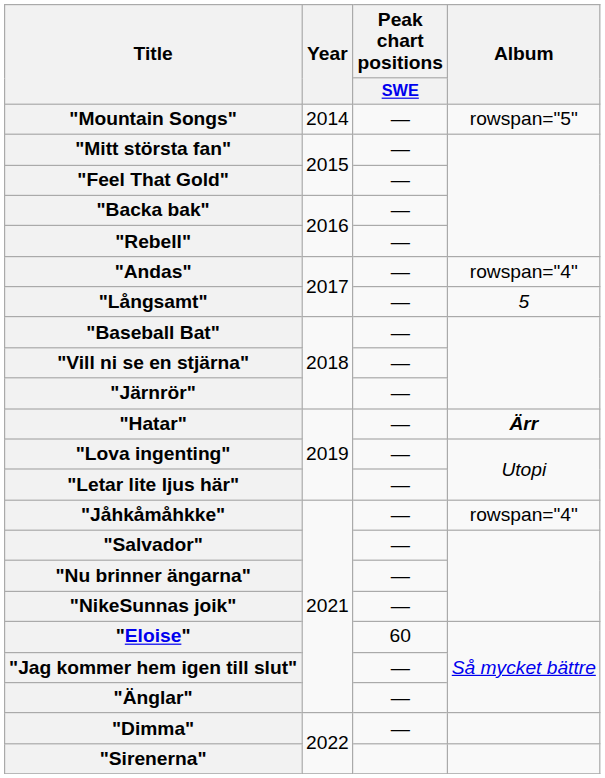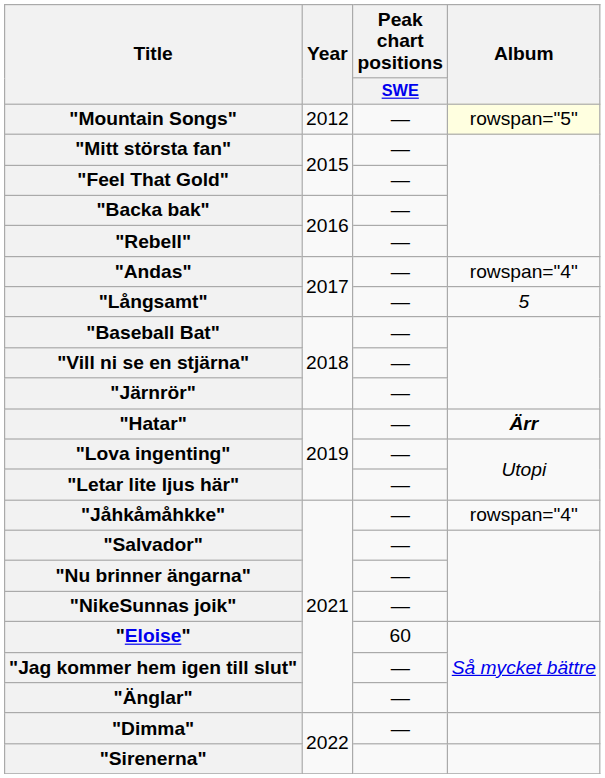(327, 119) 2014 -> (327, 119) 2012
(524, 119) no background -> (524, 119) lightyellow background
